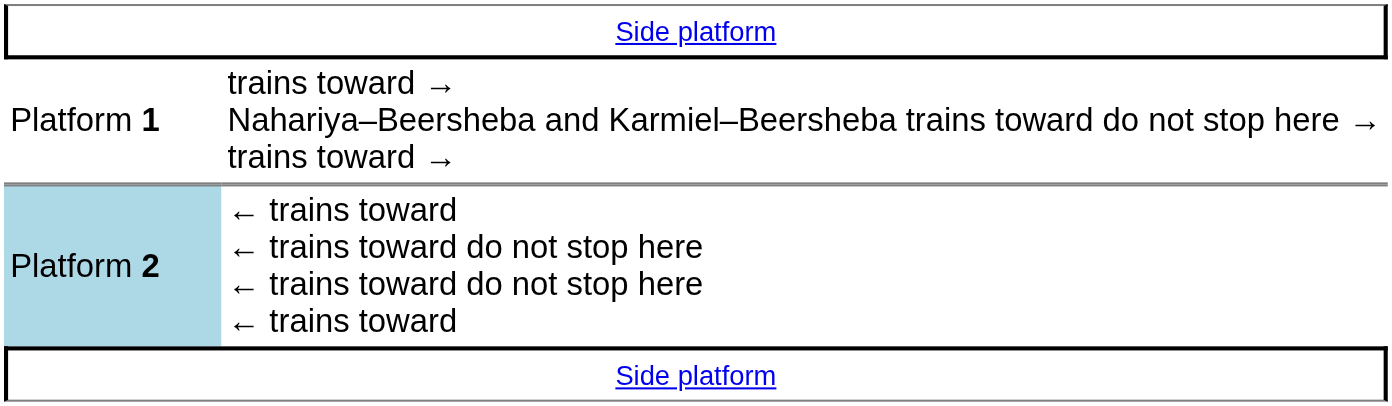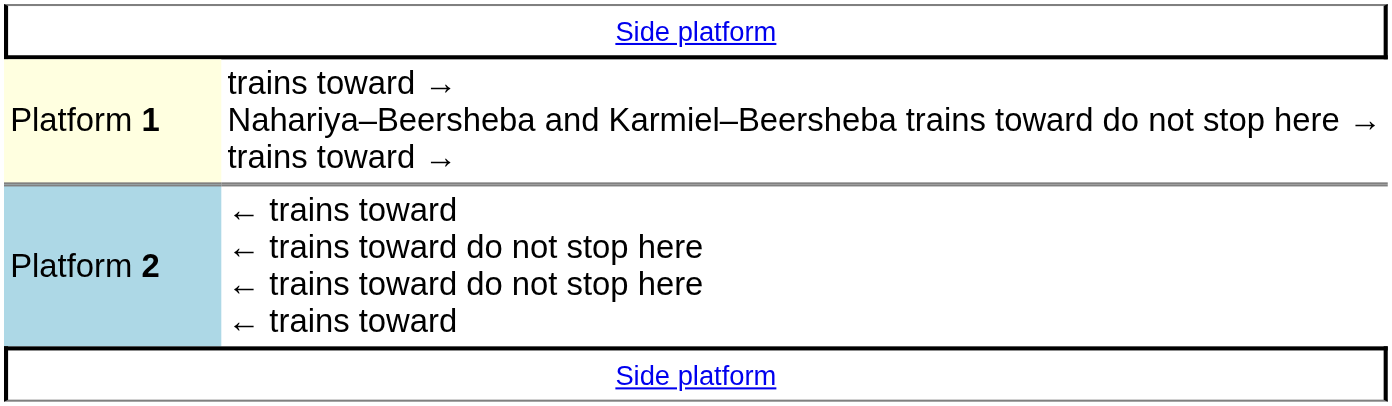(85, 120) no background -> (85, 120) lightyellow background
